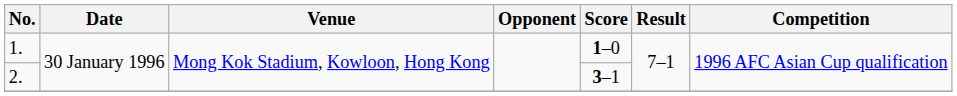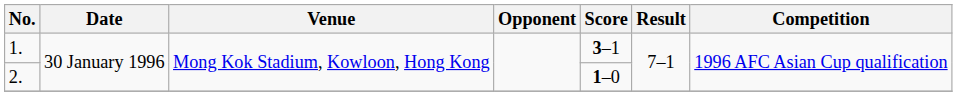(606, 47) 1–0 -> (606, 47) 3–1
(606, 76) 3–1 -> (606, 76) 1–0
